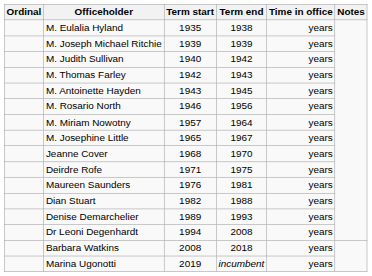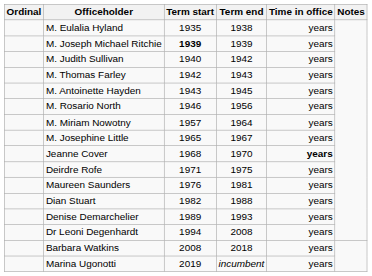(190, 43) normal -> (190, 43) bold
(321, 153) normal -> (320, 153) bold
